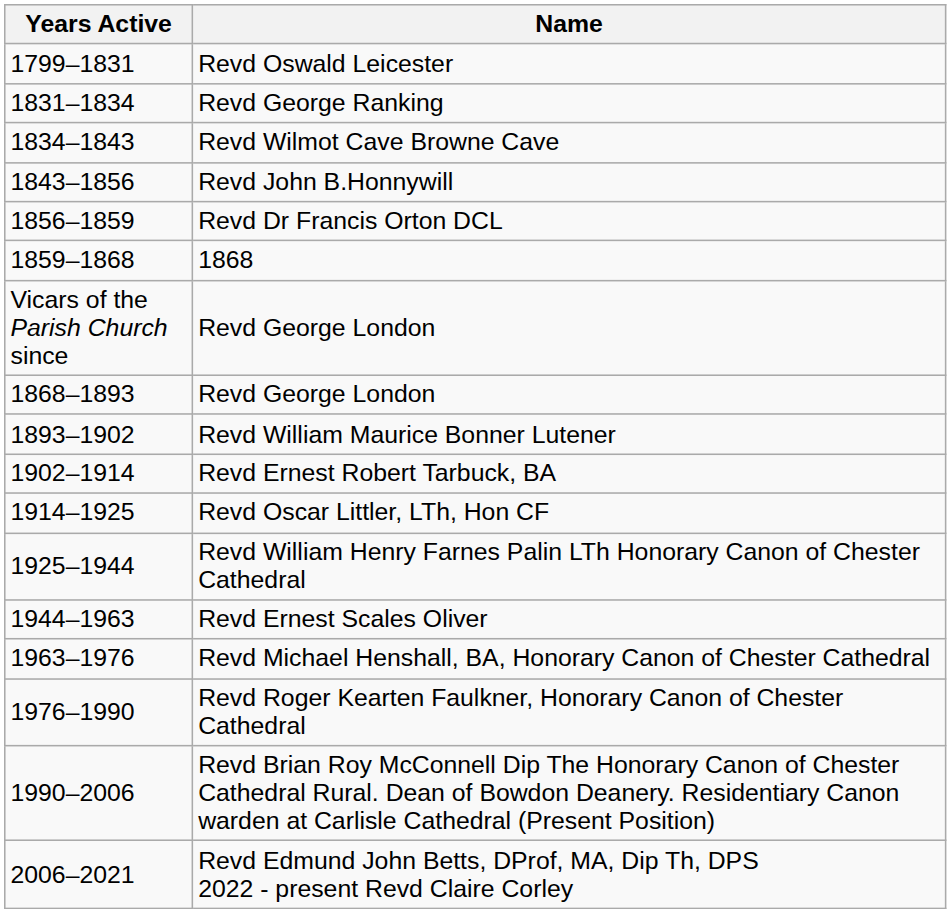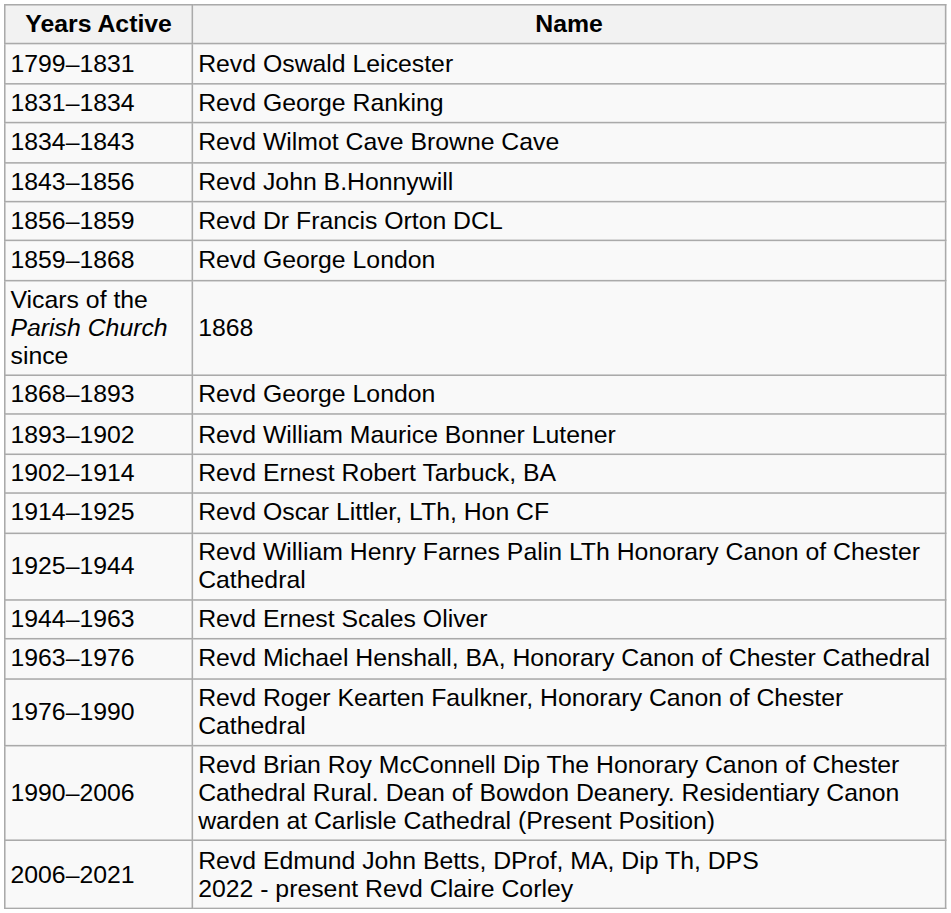(226, 260) 1868 -> (317, 260) Revd George London
(317, 327) Revd George London -> (226, 327) 1868
